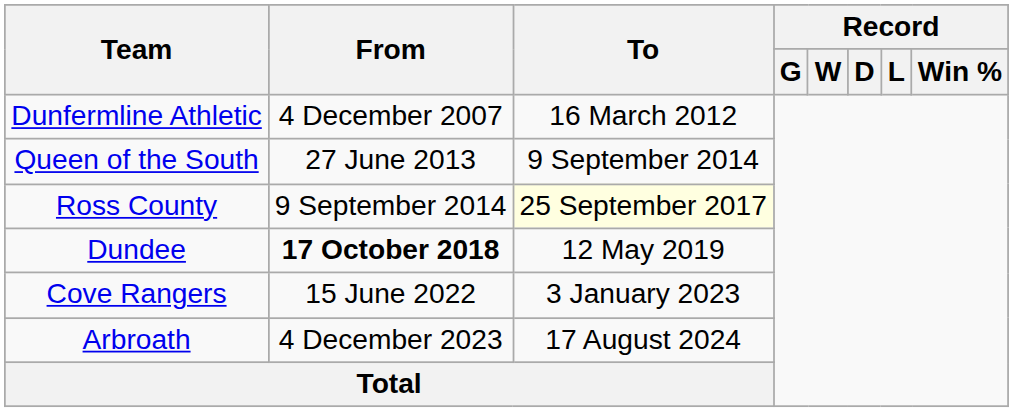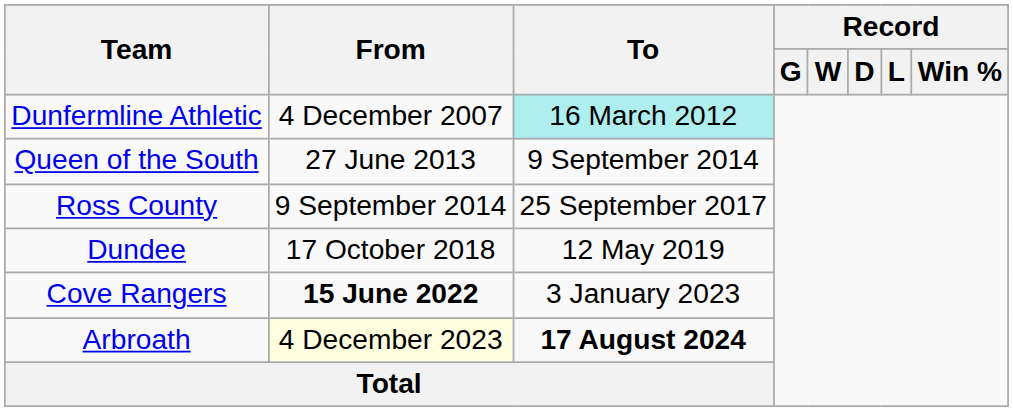(643, 116) no background -> (643, 116) paleturquoise background
(643, 205) lightyellow background -> (643, 205) no background
(391, 250) bold -> (391, 250) normal
(391, 294) normal -> (391, 294) bold
(391, 339) no background -> (391, 339) lightyellow background
(643, 339) normal -> (643, 339) bold
